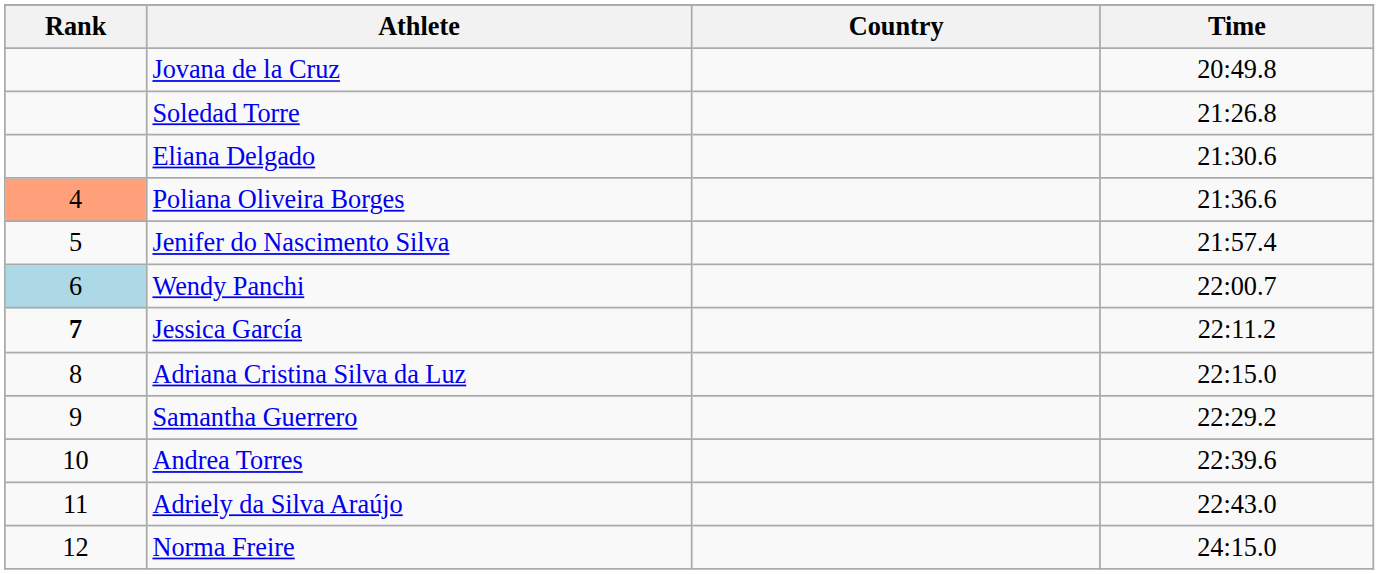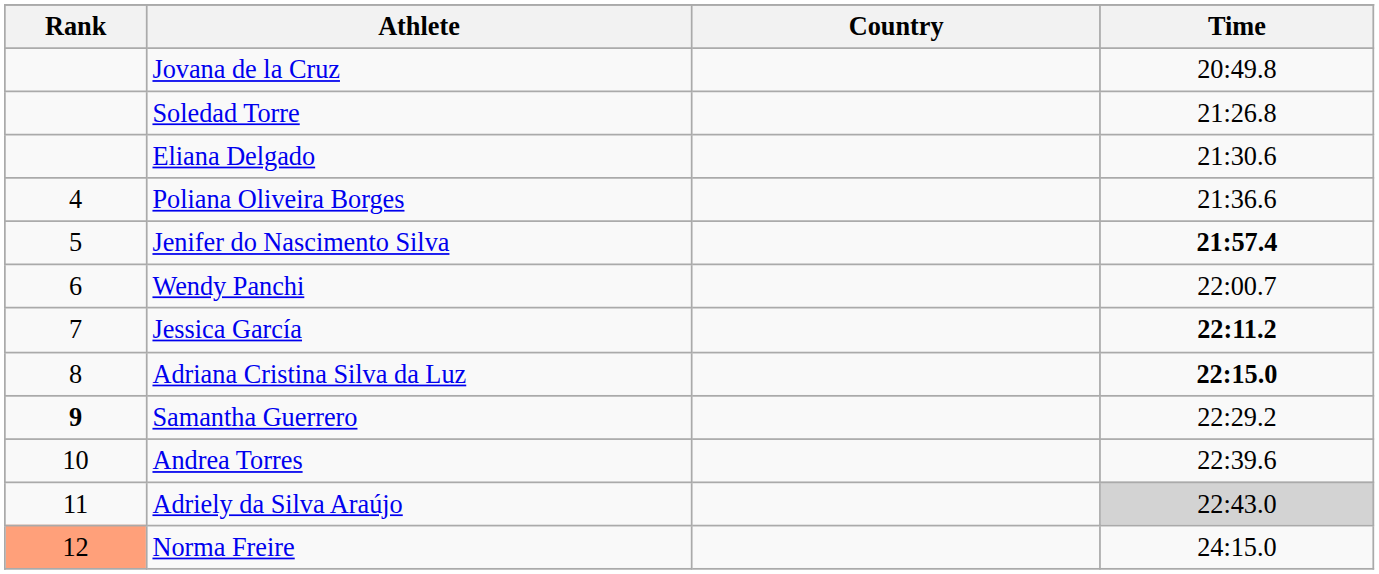(76, 199) lightsalmon background -> (76, 199) no background
(1237, 243) normal -> (1237, 243) bold
(76, 286) lightblue background -> (76, 286) no background
(76, 329) bold -> (76, 329) normal
(1237, 329) normal -> (1237, 329) bold
(1237, 373) normal -> (1237, 373) bold
(76, 416) normal -> (76, 416) bold
(1237, 503) no background -> (1237, 503) lightgrey background
(76, 546) no background -> (76, 546) lightsalmon background
